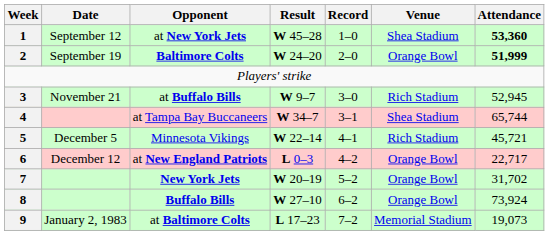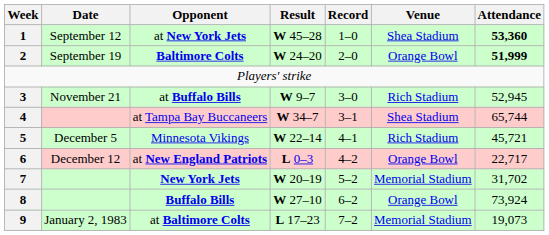(423, 179) Orange Bowl -> (423, 179) Memorial Stadium
